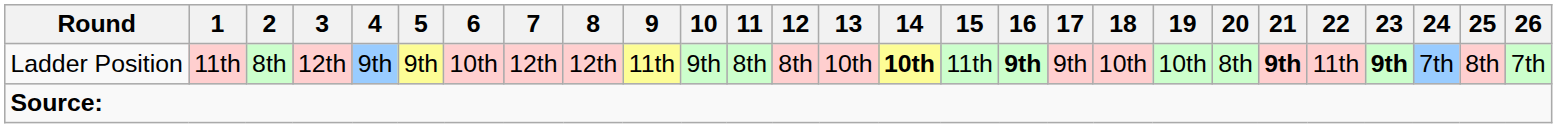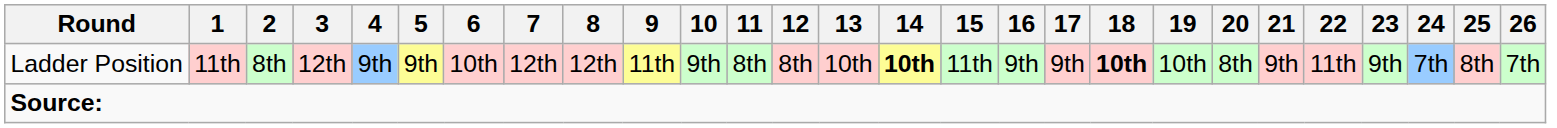(1023, 63) bold -> (1022, 63) normal
(1123, 63) normal -> (1122, 63) bold
(1283, 63) bold -> (1281, 63) normal
(1389, 63) bold -> (1385, 63) normal
